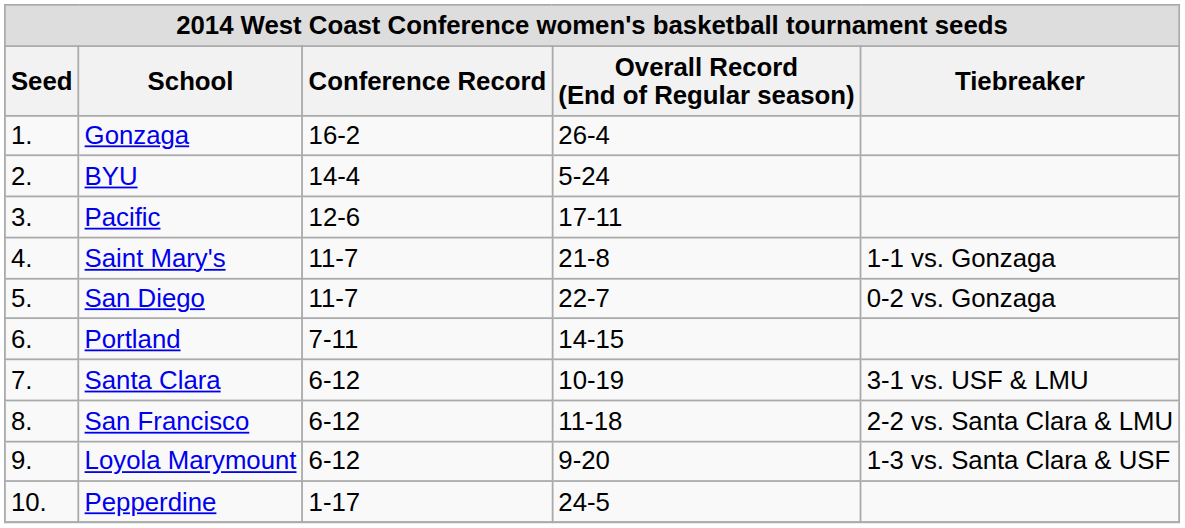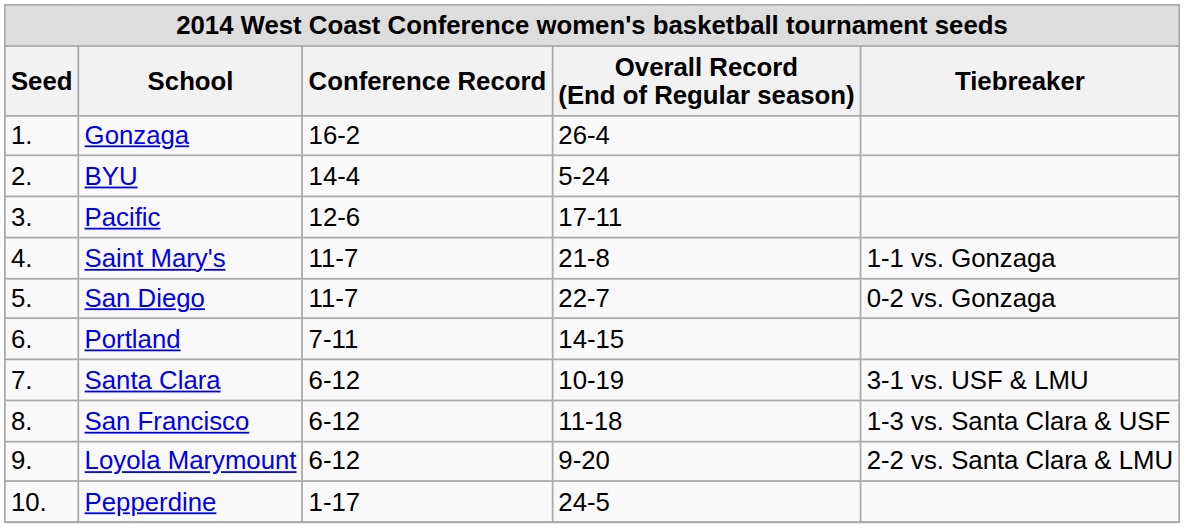(1020, 421) 2-2 vs. Santa Clara & LMU -> (1018, 421) 1-3 vs. Santa Clara & USF
(1018, 462) 1-3 vs. Santa Clara & USF -> (1020, 462) 2-2 vs. Santa Clara & LMU
